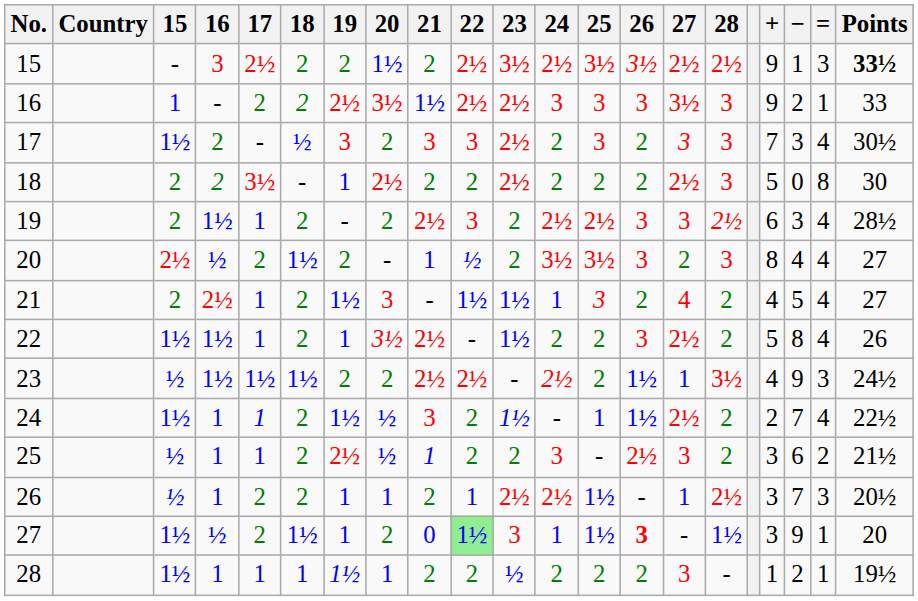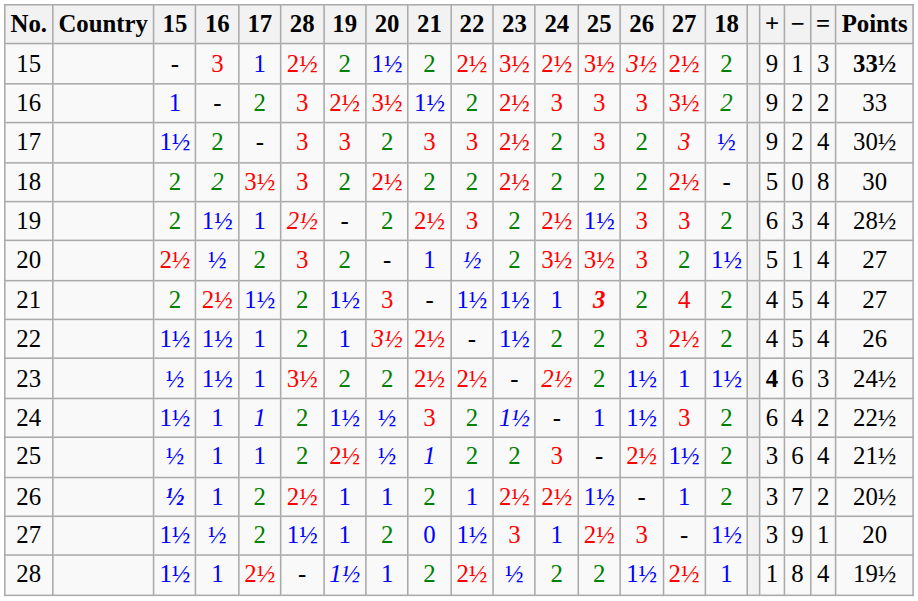columns swapped: (302, 24) <-> (727, 24)
(260, 63) 2½ -> (260, 63) 1
(472, 102) 2½ -> (472, 102) 2
(823, 102) 1 -> (823, 102) 2
(772, 142) 7 -> (772, 142) 9
(798, 142) 3 -> (798, 142) 2
(345, 181) 1 -> (345, 181) 2
(599, 220) 2½ -> (599, 220) 1½
(772, 260) 8 -> (772, 260) 5
(798, 260) 4 -> (798, 260) 1
(260, 299) 1 -> (260, 299) 1½
(599, 299) normal -> (599, 299) bold
(772, 338) 5 -> (772, 338) 4
(798, 338) 8 -> (798, 338) 5
(260, 378) 1½ -> (260, 378) 1
(772, 378) normal -> (772, 378) bold
(798, 378) 9 -> (798, 378) 6
(684, 417) 2½ -> (684, 417) 3
(772, 417) 2 -> (772, 417) 6
(798, 417) 7 -> (798, 417) 4
(823, 417) 4 -> (823, 417) 2
(684, 456) 3 -> (684, 456) 1½
(823, 456) 2 -> (823, 456) 4
(175, 496) normal -> (175, 496) bold
(823, 496) 3 -> (823, 496) 2
(472, 535) lightgreen background -> (472, 535) no background
(599, 535) 1½ -> (599, 535) 2½
(642, 535) bold -> (642, 535) normal
(260, 574) 1 -> (260, 574) 2½
(472, 574) 2 -> (472, 574) 2½
(642, 574) 2 -> (642, 574) 1½
(684, 574) 3 -> (684, 574) 2½
(798, 574) 2 -> (798, 574) 8
(823, 574) 1 -> (823, 574) 4
